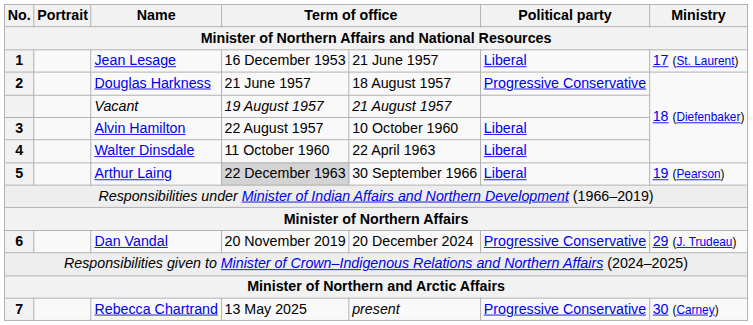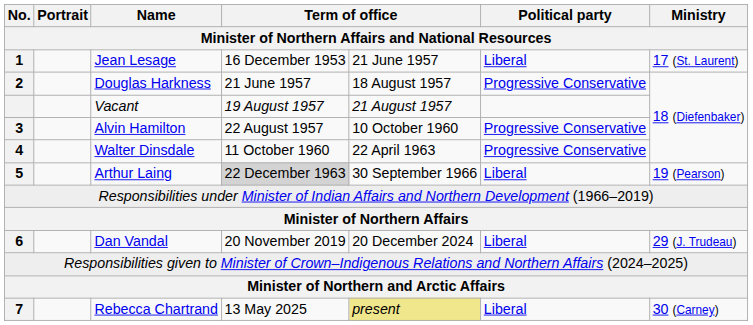(505, 128) Liberal -> (565, 128) Progressive Conservative
(505, 151) Liberal -> (565, 151) Progressive Conservative
(565, 241) Progressive Conservative -> (505, 241) Liberal
(376, 309) no background -> (376, 309) khaki background
(565, 309) Progressive Conservative -> (505, 309) Liberal
